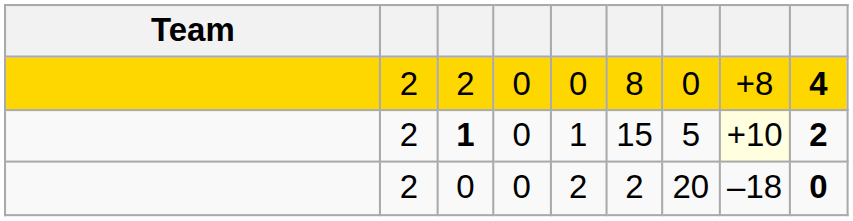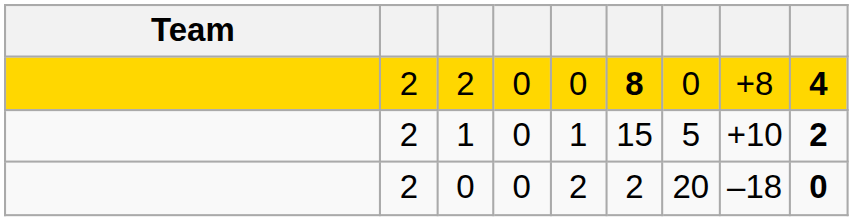(634, 82) normal -> (634, 82) bold
(465, 135) bold -> (465, 135) normal
(755, 135) lightyellow background -> (755, 135) no background
